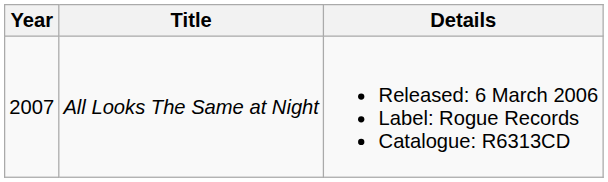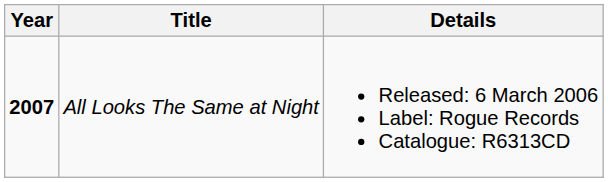(32, 106) normal -> (32, 106) bold
